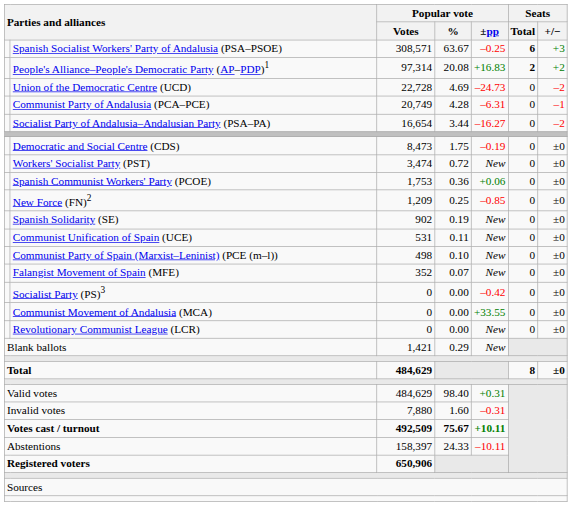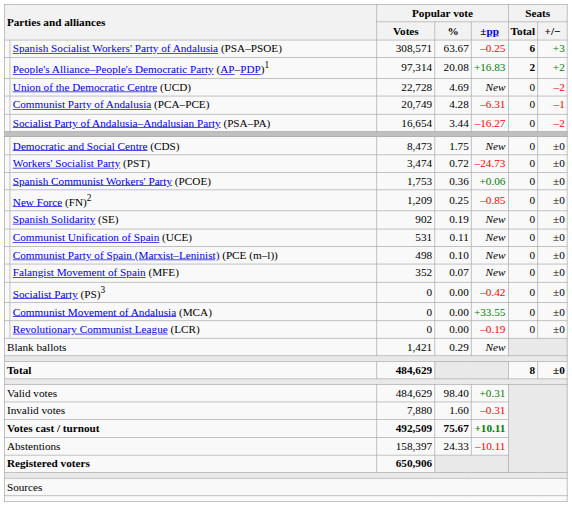(490, 87) –24.73 -> (495, 87) New
(493, 145) –0.19 -> (495, 145) New
(495, 163) New -> (490, 163) –24.73
(495, 329) New -> (493, 329) –0.19
